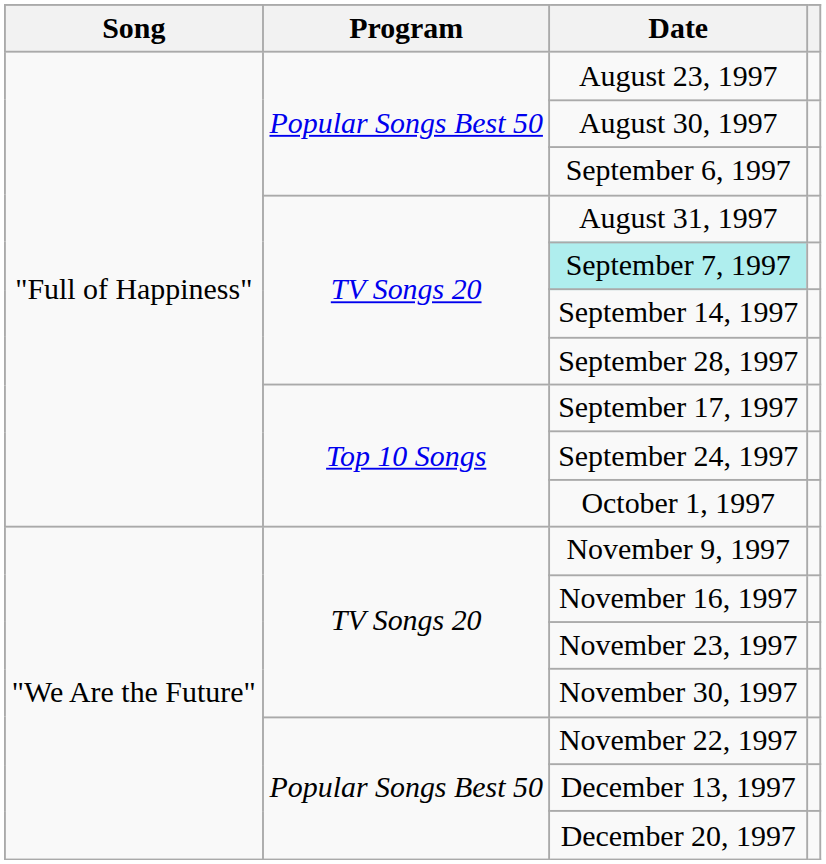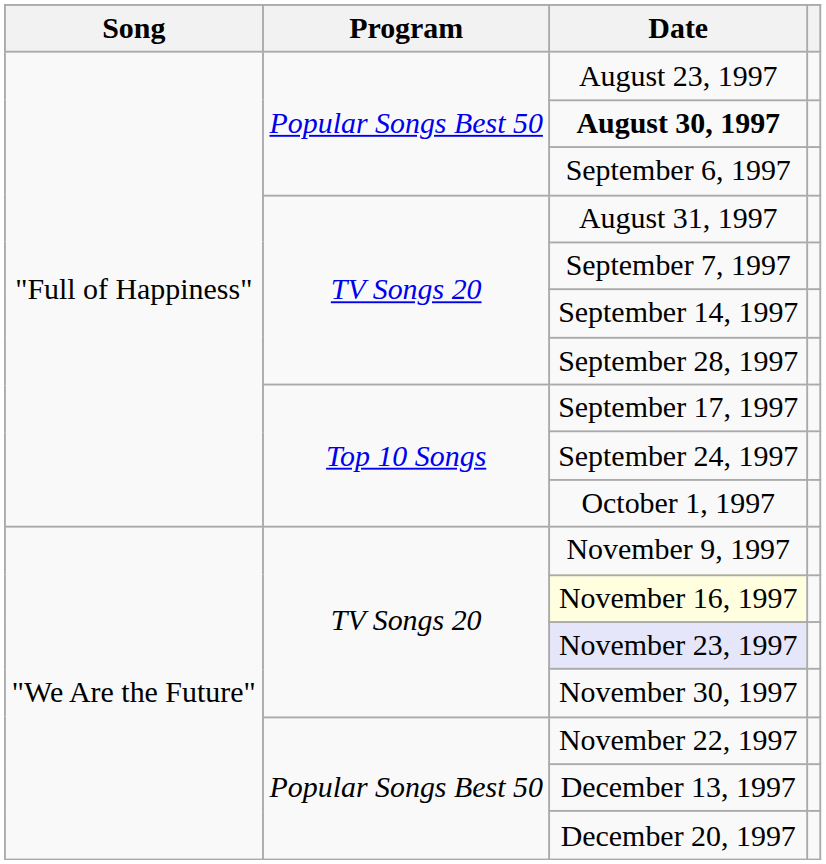(678, 123) normal -> (678, 123) bold
(678, 265) paleturquoise background -> (678, 265) no background
(678, 597) no background -> (678, 597) lightyellow background
(678, 645) no background -> (678, 645) lavender background
